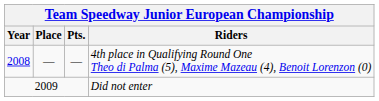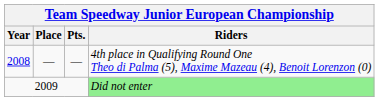(121, 87) no background -> (121, 87) lightgreen background
